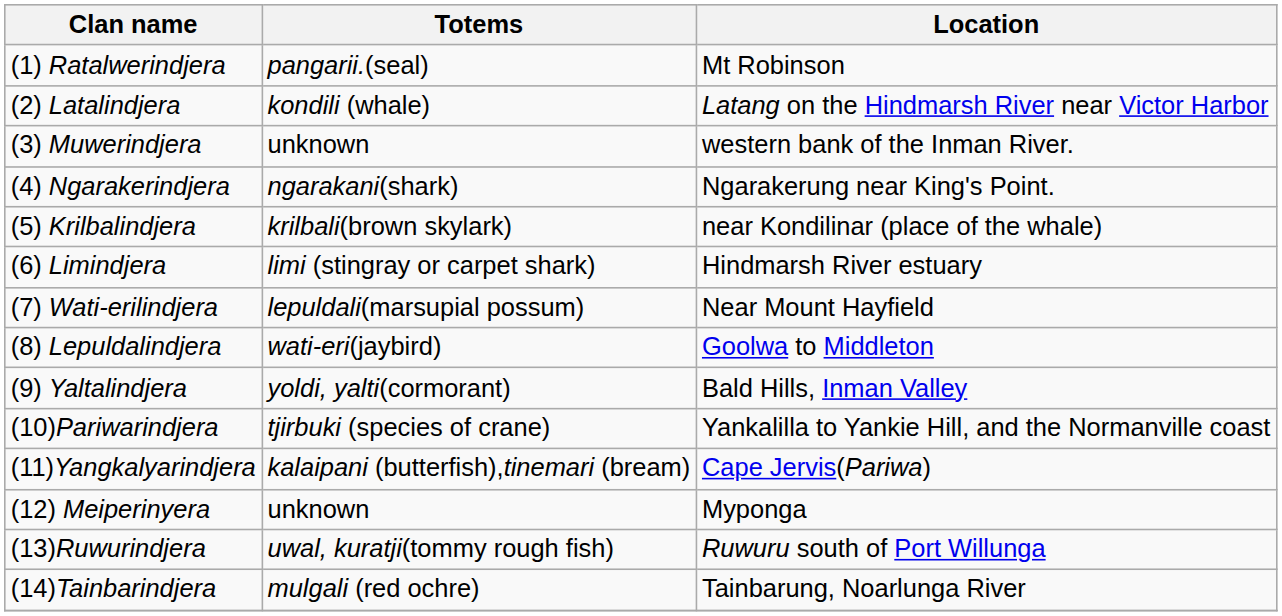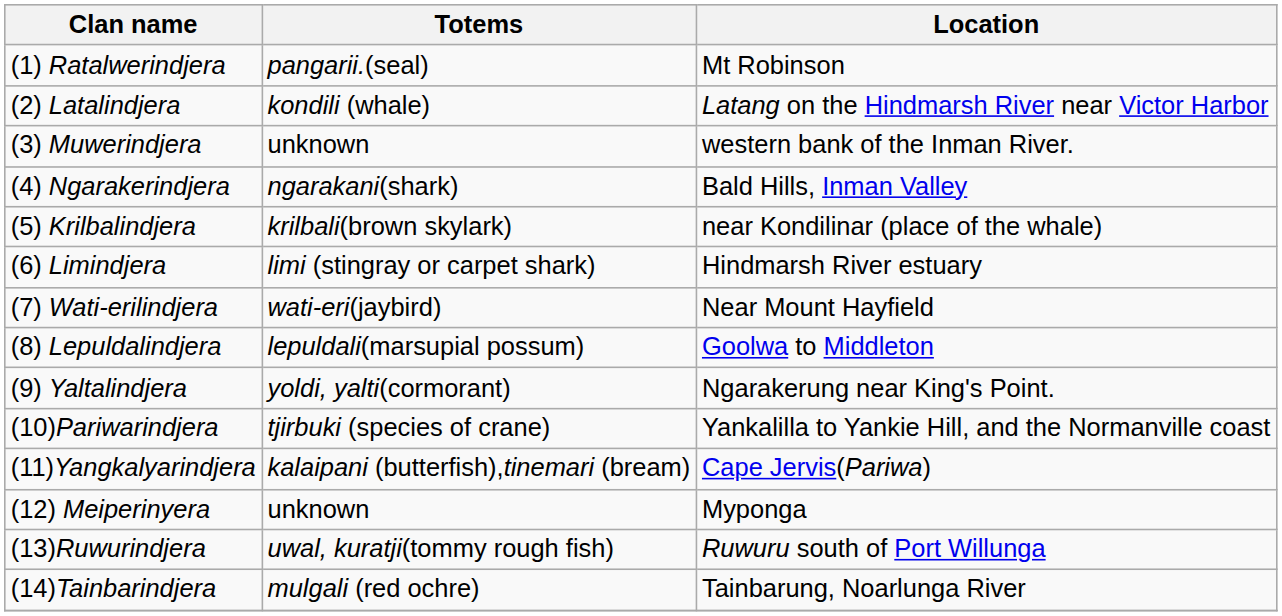(878, 186) Ngarakerung near King's Point. -> (835, 186) Bald Hills, Inman Valley
(426, 307) lepuldali(marsupial possum) -> (354, 307) wati-eri(jaybird)
(354, 347) wati-eri(jaybird) -> (426, 347) lepuldali(marsupial possum)
(835, 387) Bald Hills, Inman Valley -> (878, 387) Ngarakerung near King's Point.
